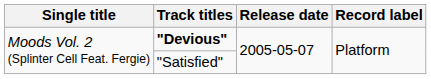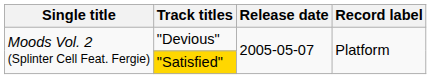(192, 39) bold -> (188, 39) normal
(190, 62) no background -> (190, 62) gold background
